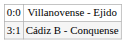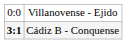(14, 30) normal -> (14, 30) bold
